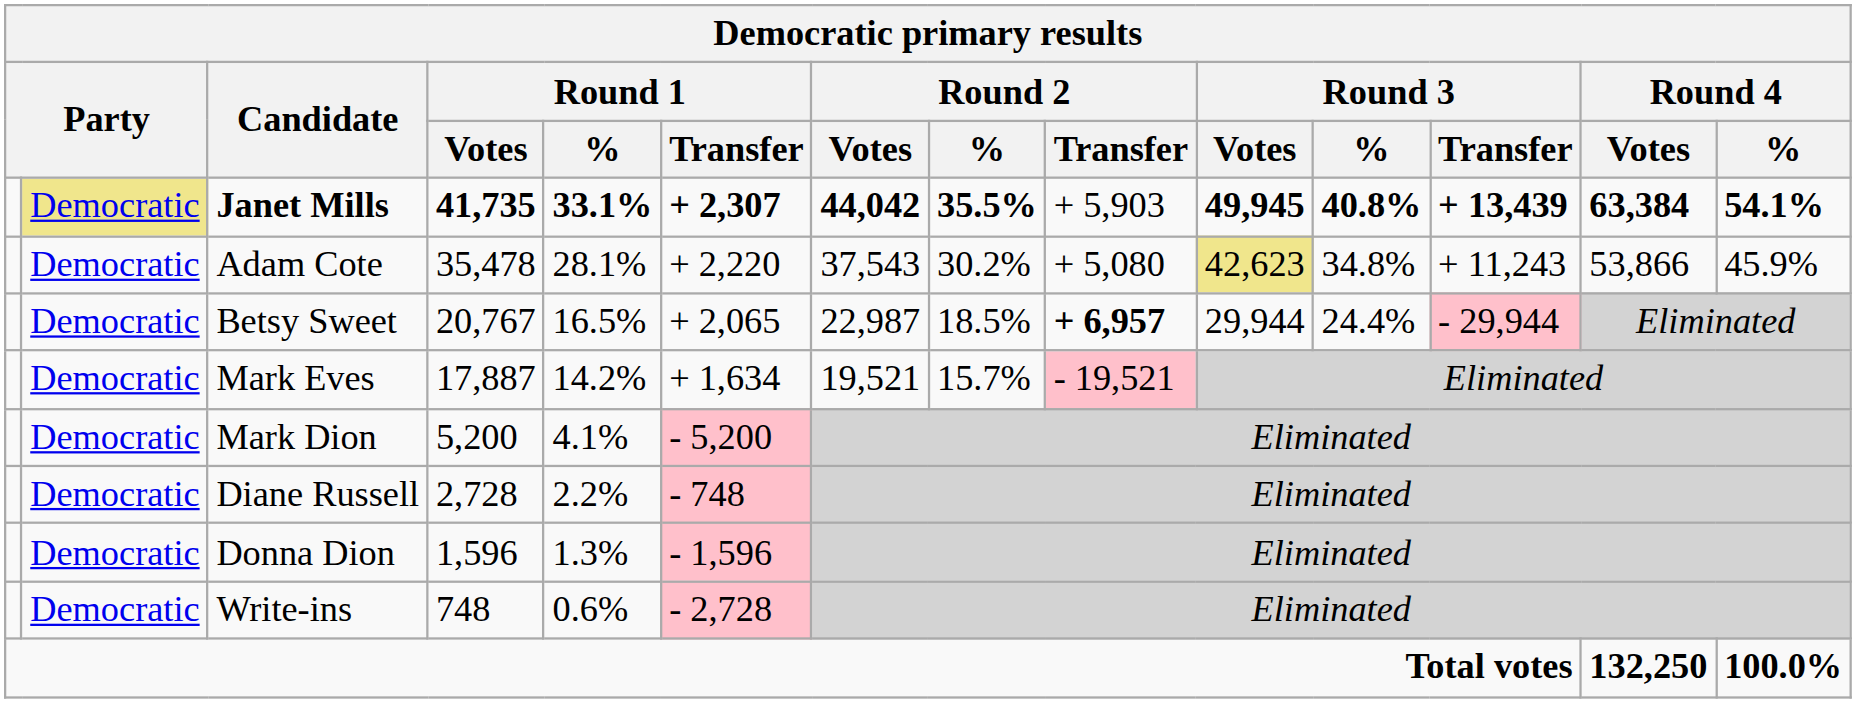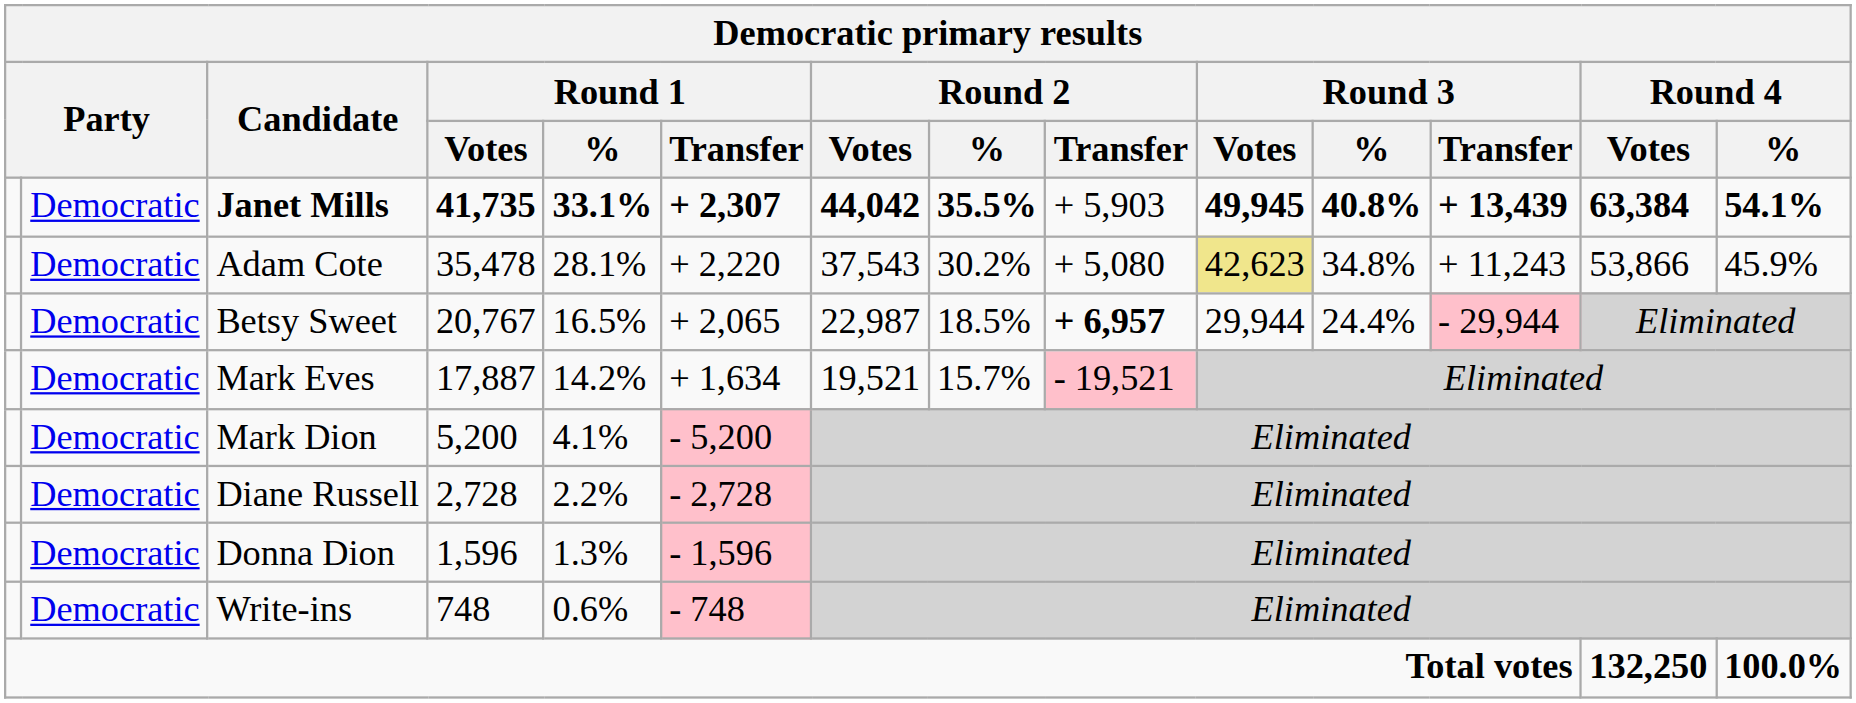(115, 206) khaki background -> (115, 206) no background
(707, 494) - 748 -> (721, 494) - 2,728
(721, 609) - 2,728 -> (707, 609) - 748
